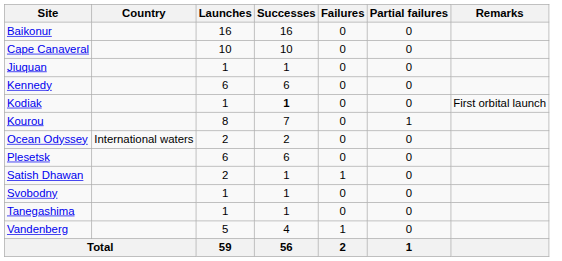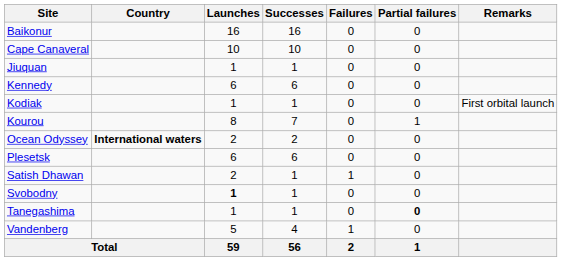(286, 103) bold -> (294, 103) normal
(144, 139) normal -> (148, 139) bold
(225, 193) normal -> (233, 193) bold
(409, 211) normal -> (417, 211) bold
